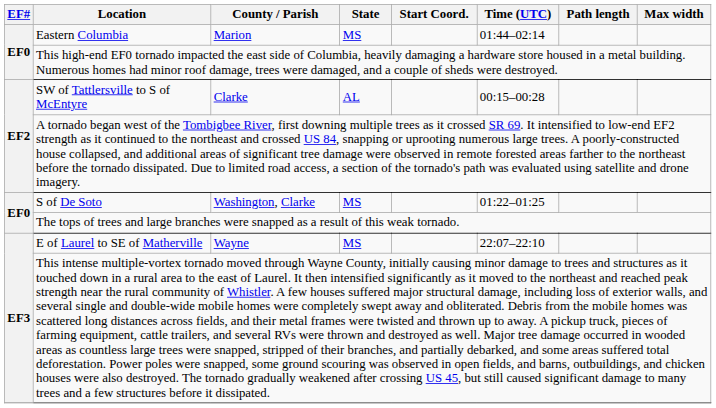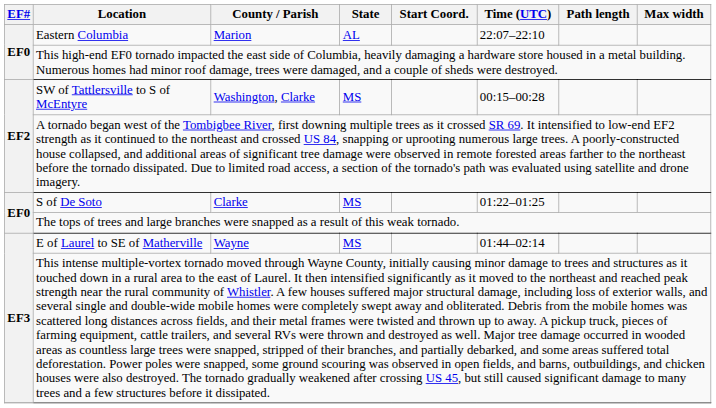(352, 34) MS -> (351, 34) AL
(512, 34) 01:44–02:14 -> (512, 34) 22:07–22:10
(231, 97) Clarke -> (264, 97) Washington, Clarke
(351, 97) AL -> (352, 97) MS
(264, 202) Washington, Clarke -> (231, 202) Clarke
(512, 243) 22:07–22:10 -> (512, 243) 01:44–02:14
